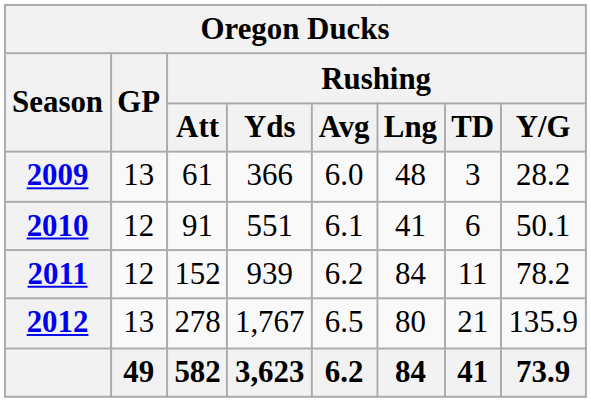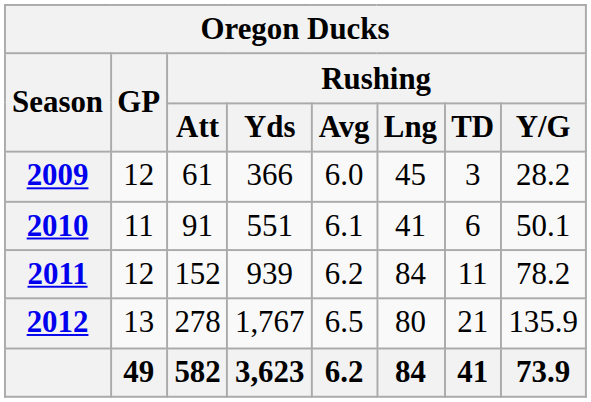(139, 175) 13 -> (139, 175) 12
(410, 175) 48 -> (410, 175) 45
(139, 224) 12 -> (139, 224) 11
